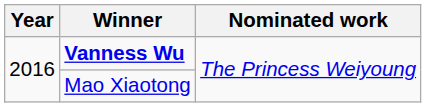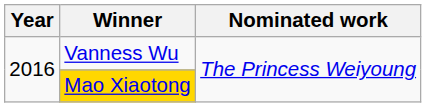(124, 53) bold -> (121, 53) normal
(128, 85) no background -> (128, 85) gold background
